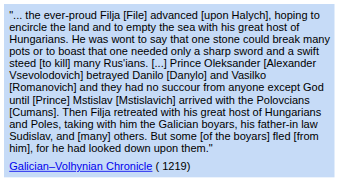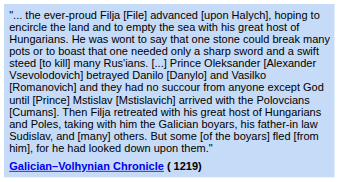(100, 166) normal -> (105, 166) bold
